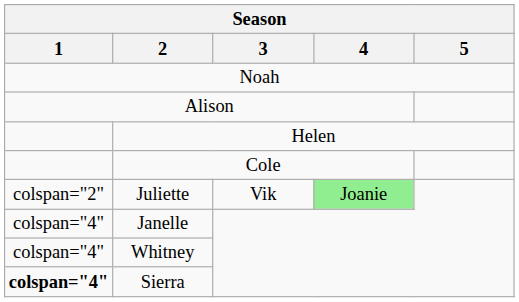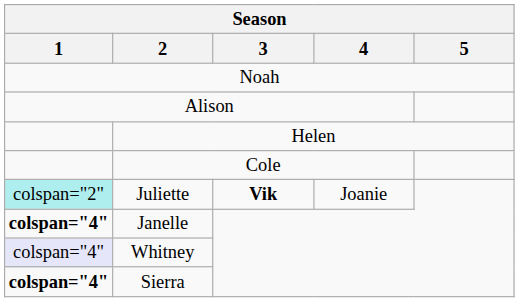(59, 194) no background -> (59, 194) paleturquoise background
(263, 194) normal -> (263, 194) bold
(364, 194) lightgreen background -> (364, 194) no background
(59, 223) normal -> (59, 223) bold
(59, 252) no background -> (59, 252) lavender background
